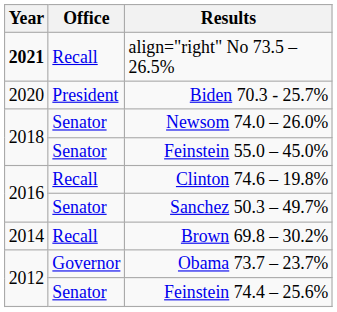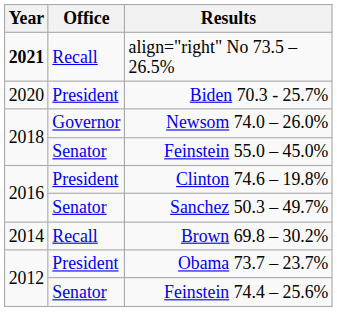(79, 123) Senator -> (86, 123) Governor
(75, 179) Recall -> (85, 179) President
(86, 263) Governor -> (85, 263) President
